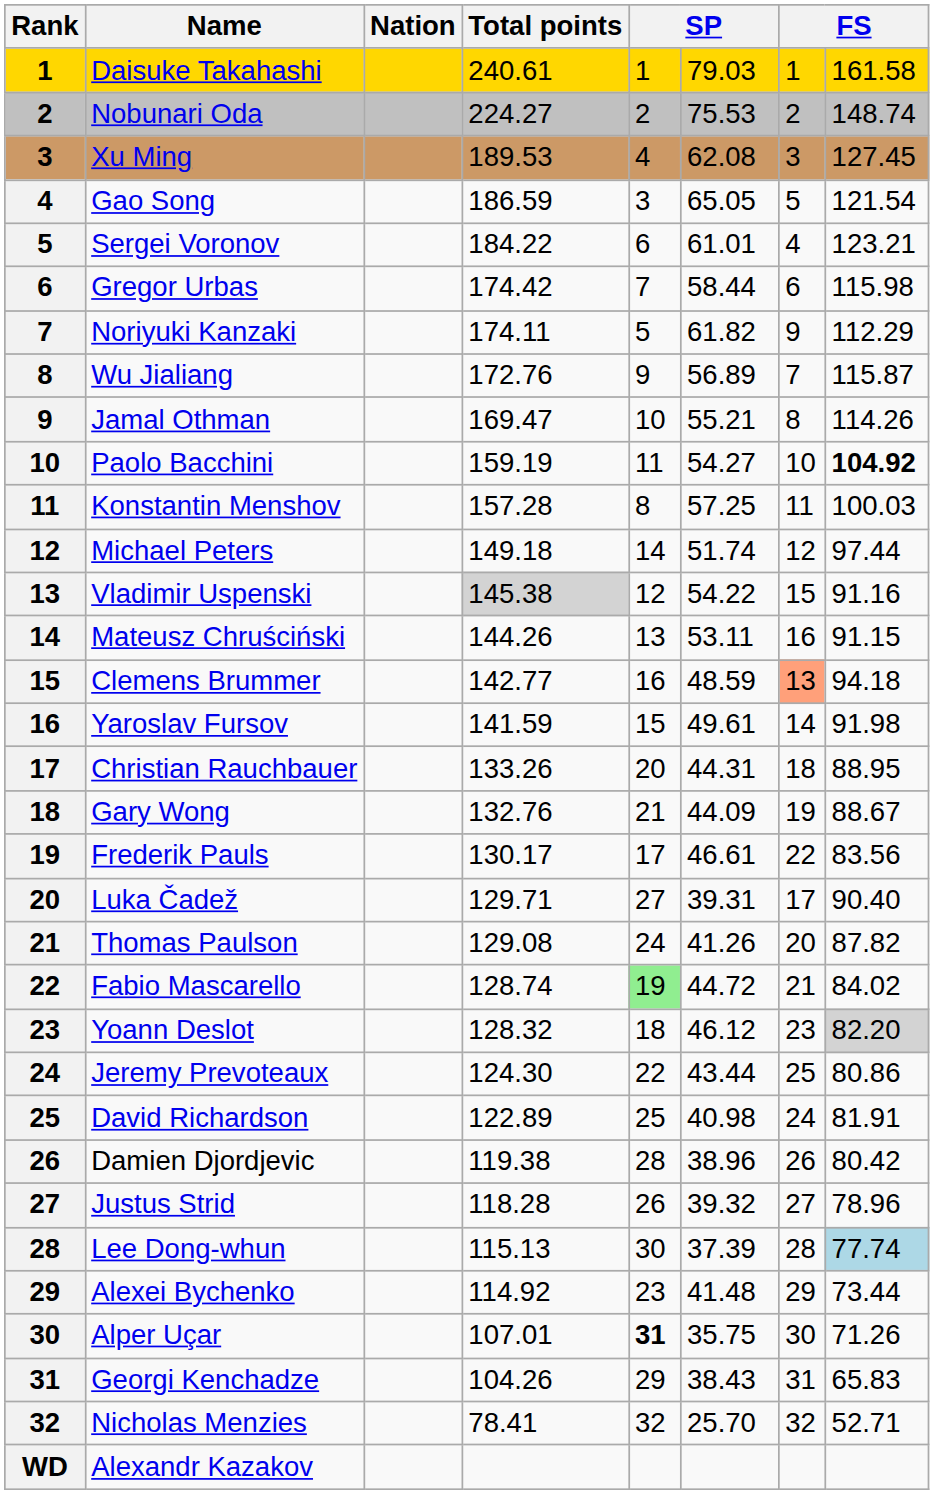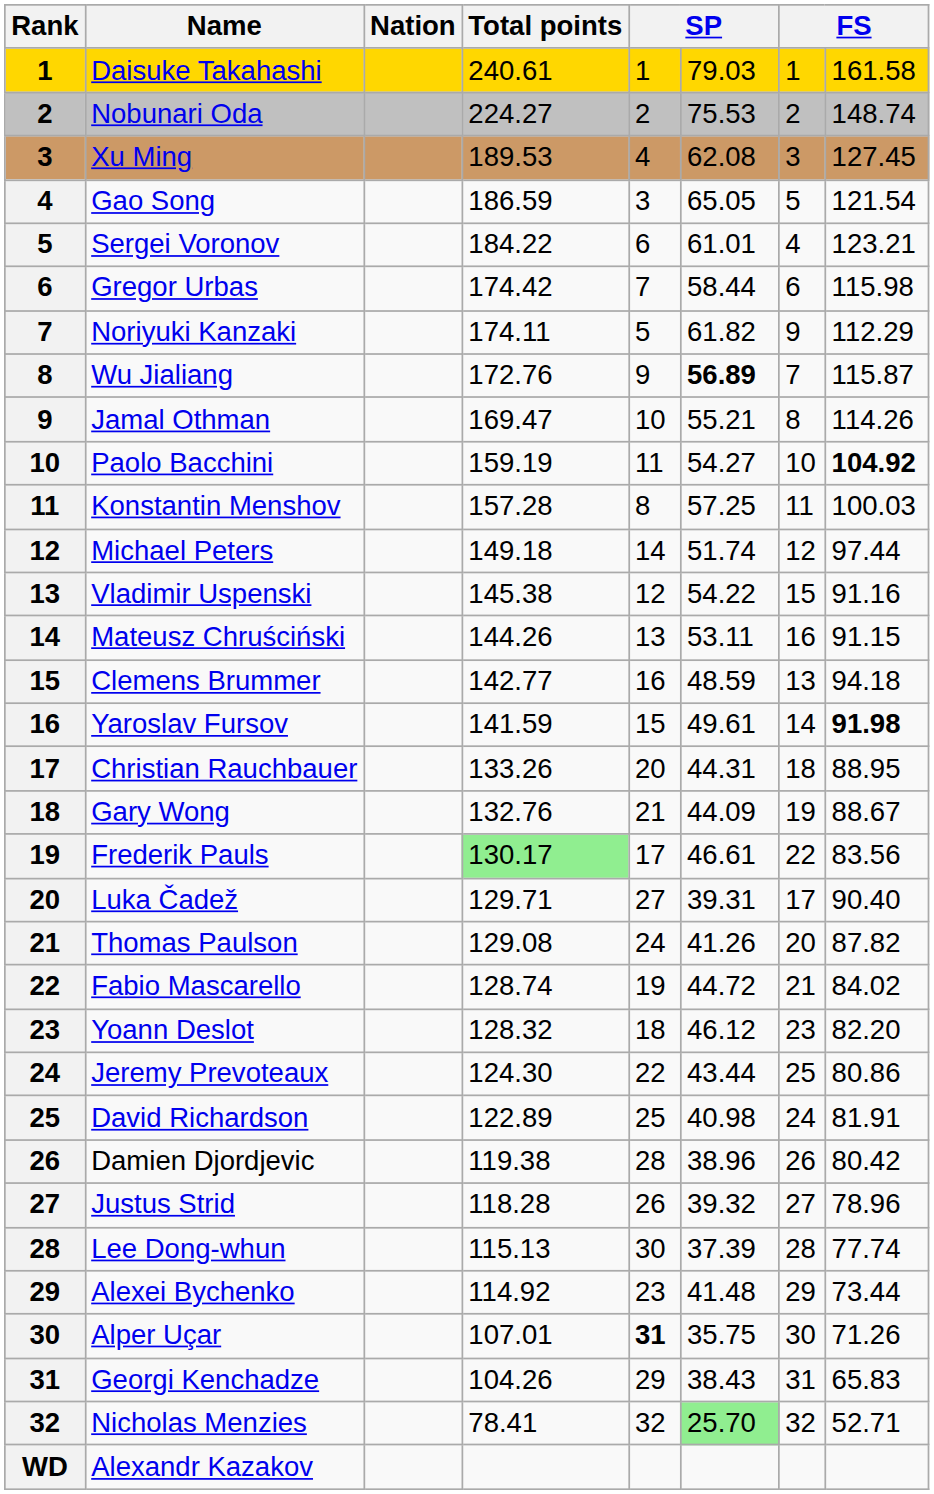(721, 375) normal -> (721, 375) bold
(510, 593) lightgrey background -> (510, 593) no background
(801, 680) lightsalmon background -> (801, 680) no background
(866, 724) normal -> (866, 724) bold
(510, 855) no background -> (510, 855) lightgreen background
(650, 986) lightgreen background -> (650, 986) no background
(866, 1030) lightgrey background -> (866, 1030) no background
(866, 1248) lightblue background -> (866, 1248) no background
(721, 1422) no background -> (721, 1422) lightgreen background
